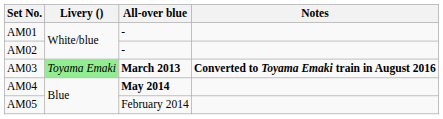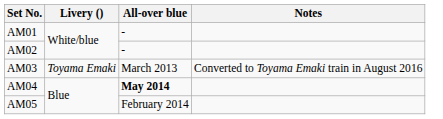(82, 68) lightgreen background -> (82, 68) no background
(151, 68) bold -> (149, 68) normal
(315, 68) bold -> (308, 68) normal
